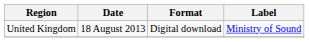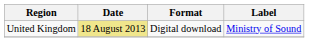(113, 28) no background -> (113, 28) khaki background
